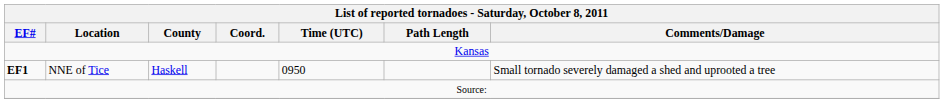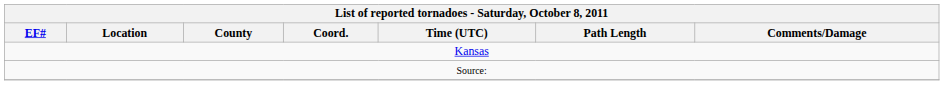- row: (18, 70)
